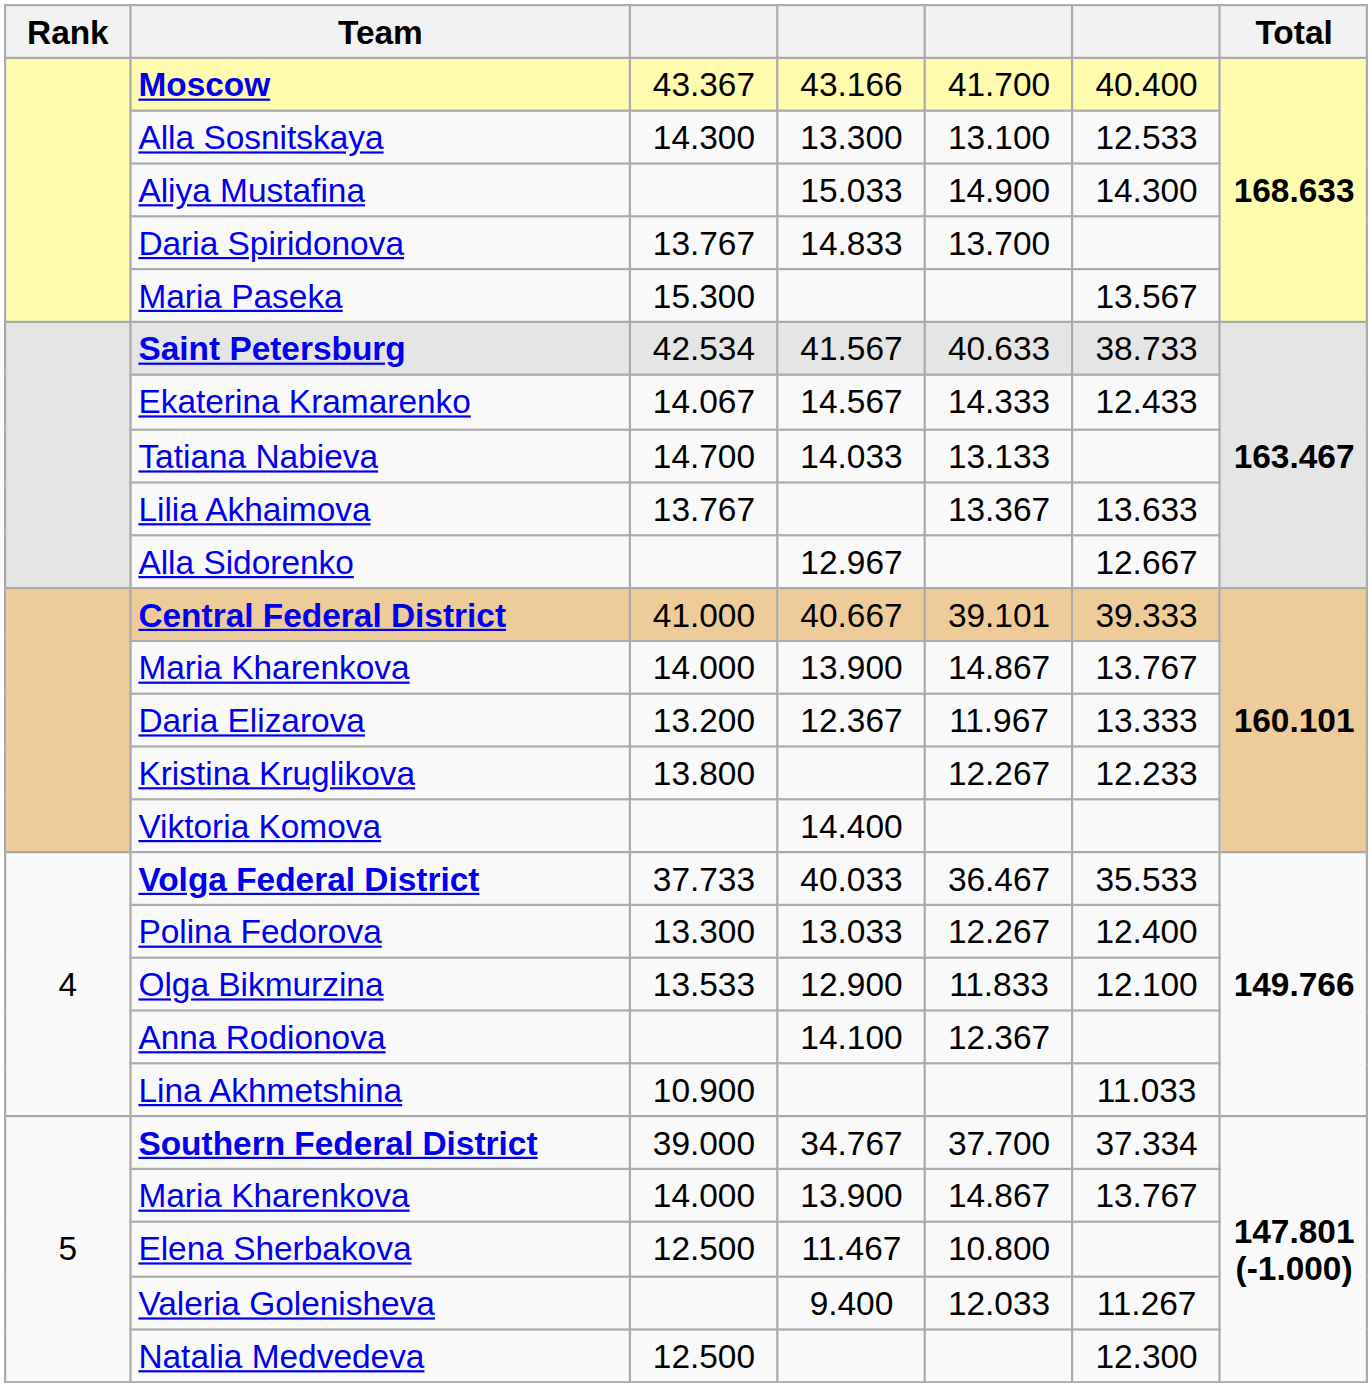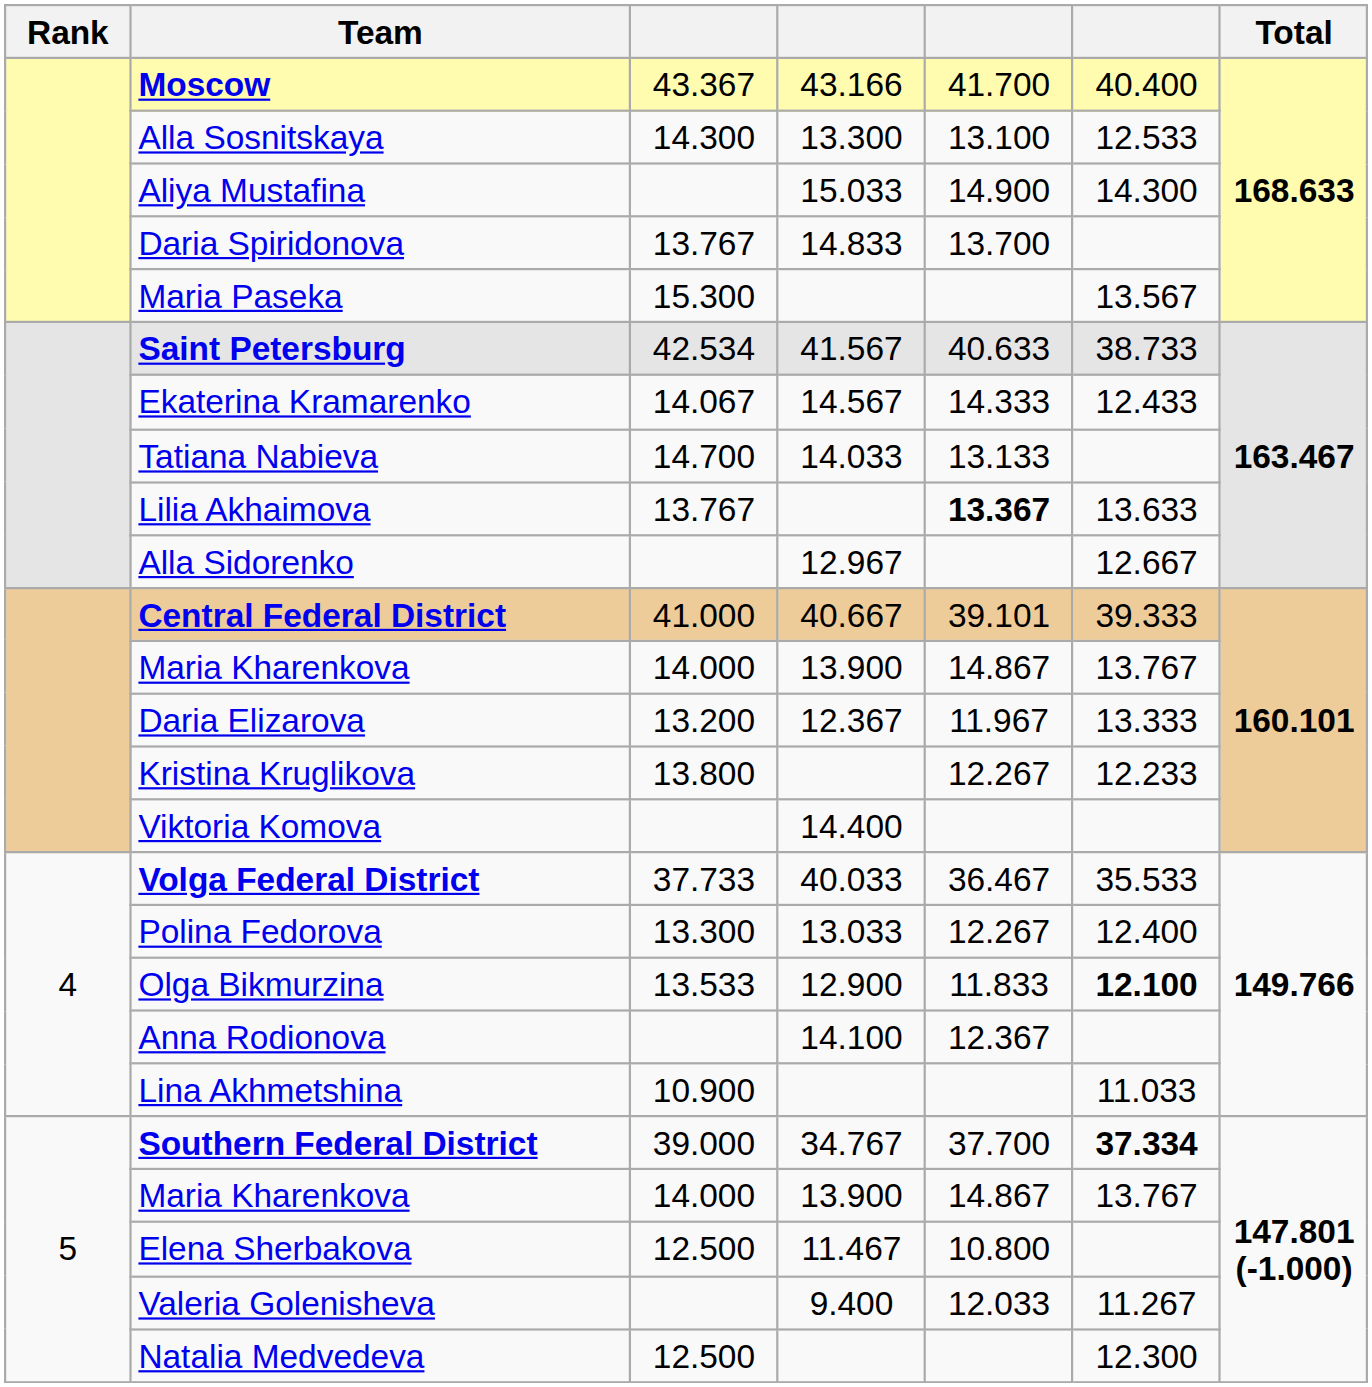(999, 508) normal -> (999, 508) bold
(1147, 985) normal -> (1147, 985) bold
(1147, 1143) normal -> (1147, 1143) bold
